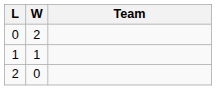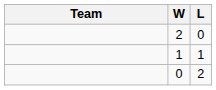columns swapped: (130, 14) <-> (15, 14)
